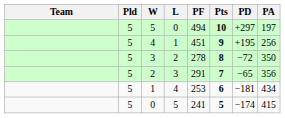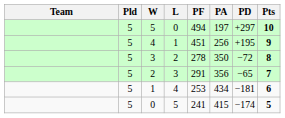columns swapped: (269, 12) <-> (221, 12)
